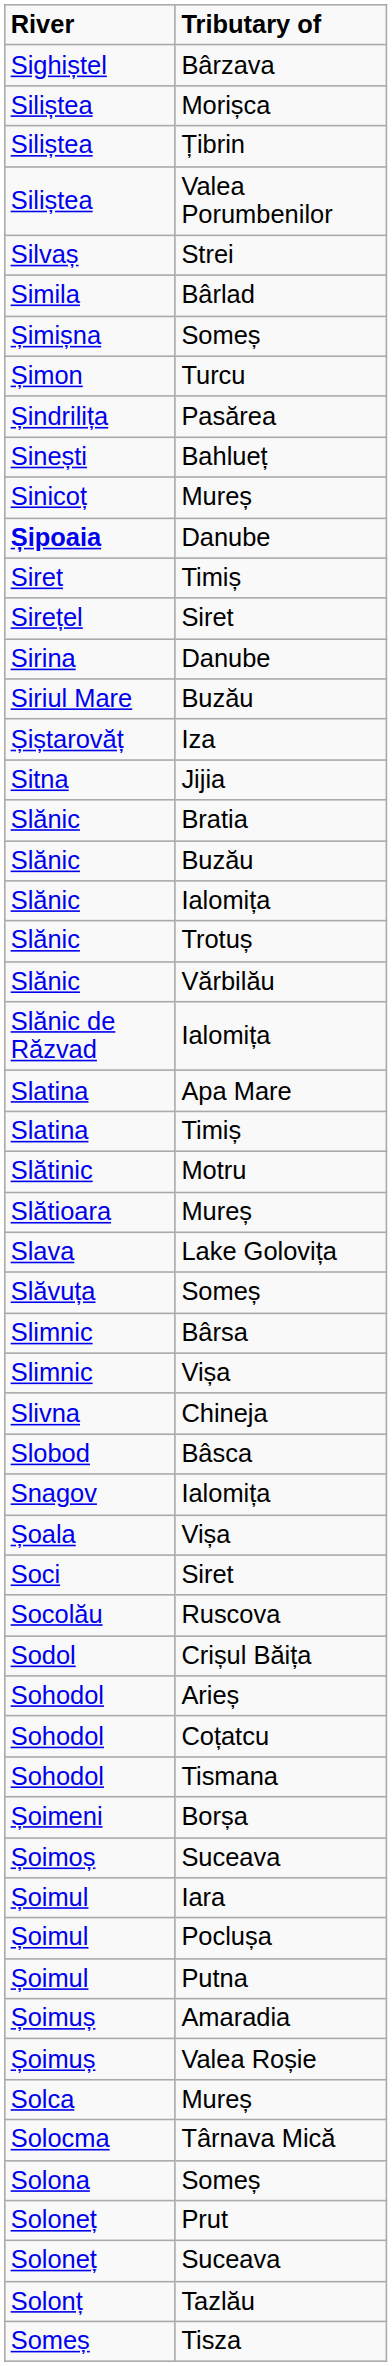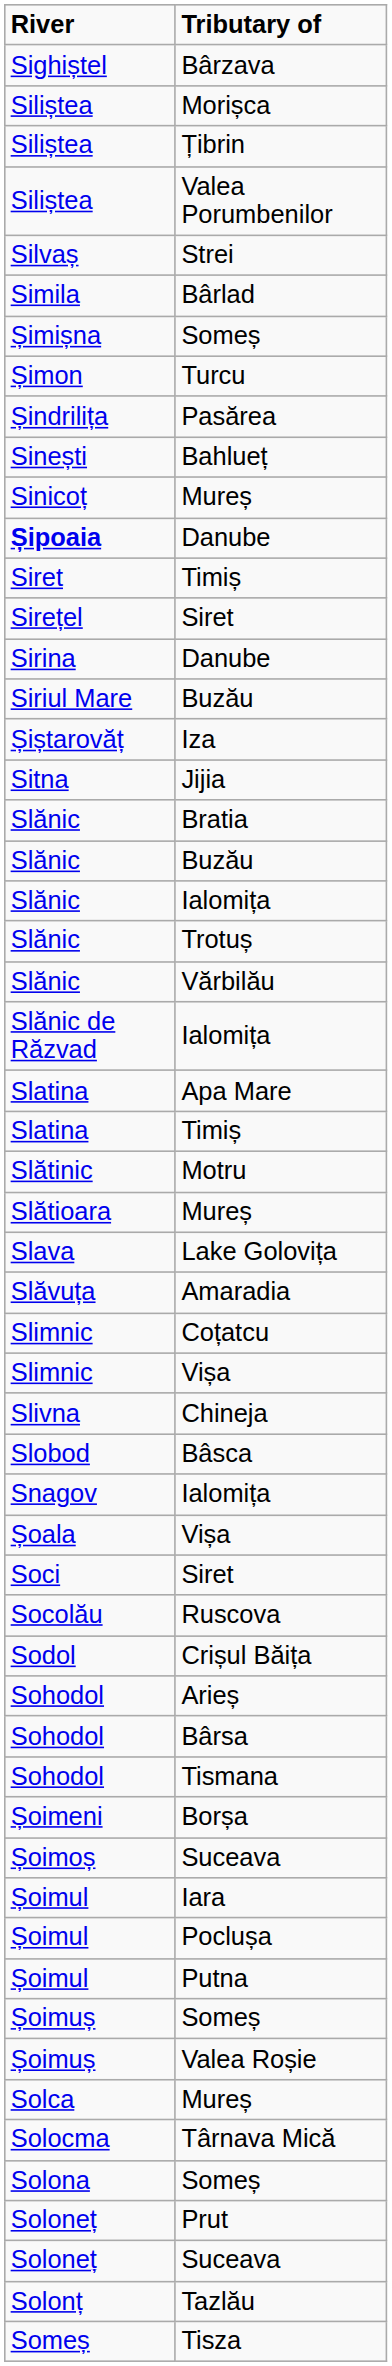(221, 1292) Someș -> (236, 1292) Amaradia
(215, 1332) Bârsa -> (225, 1332) Coțatcu
(225, 1736) Coțatcu -> (215, 1736) Bârsa
(236, 2018) Amaradia -> (221, 2018) Someș
